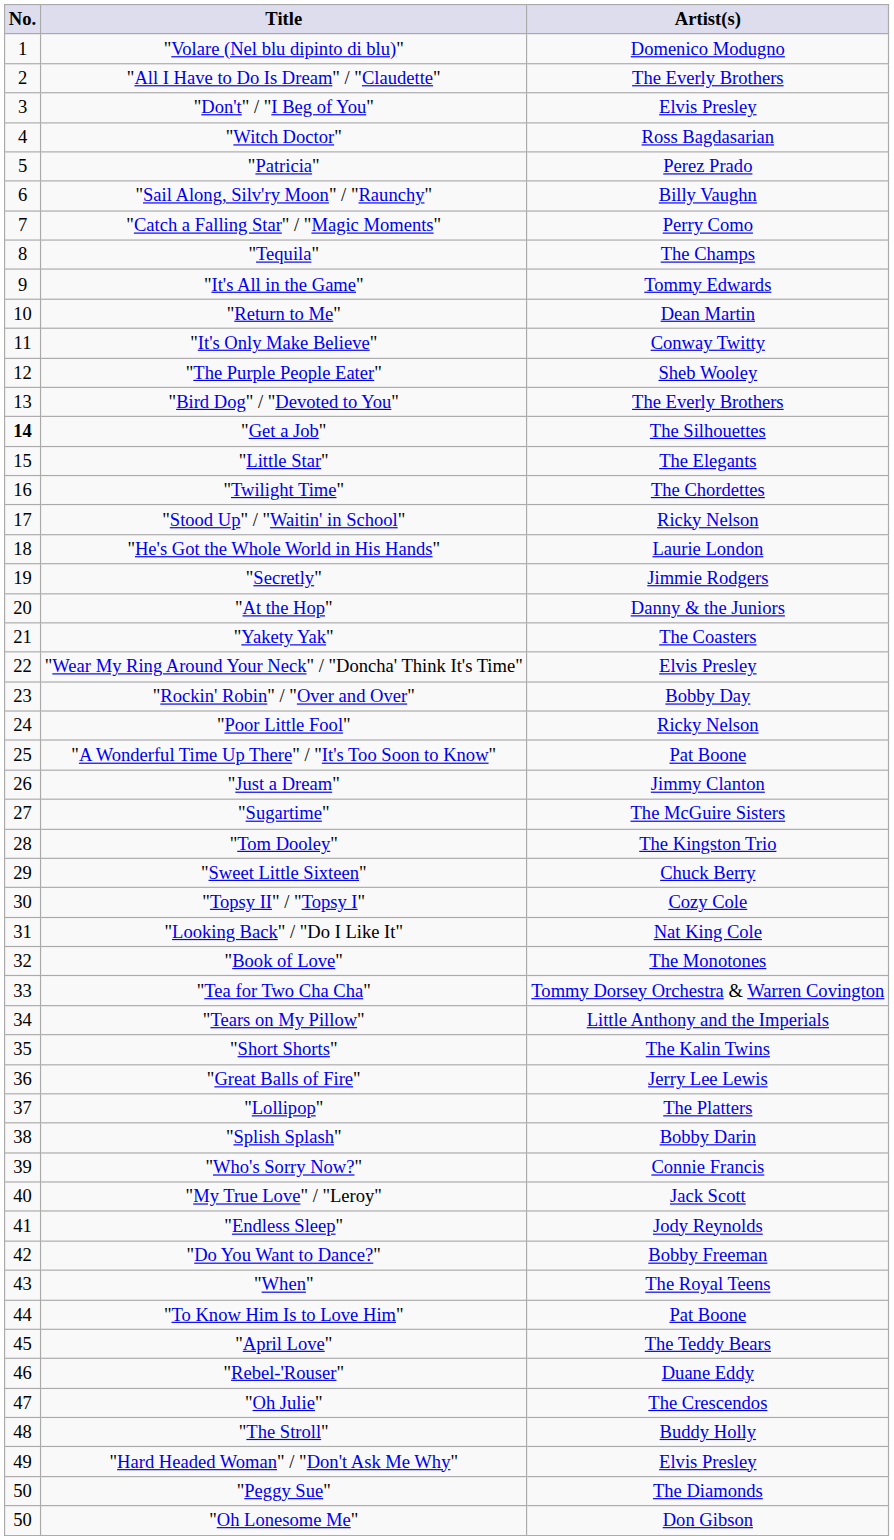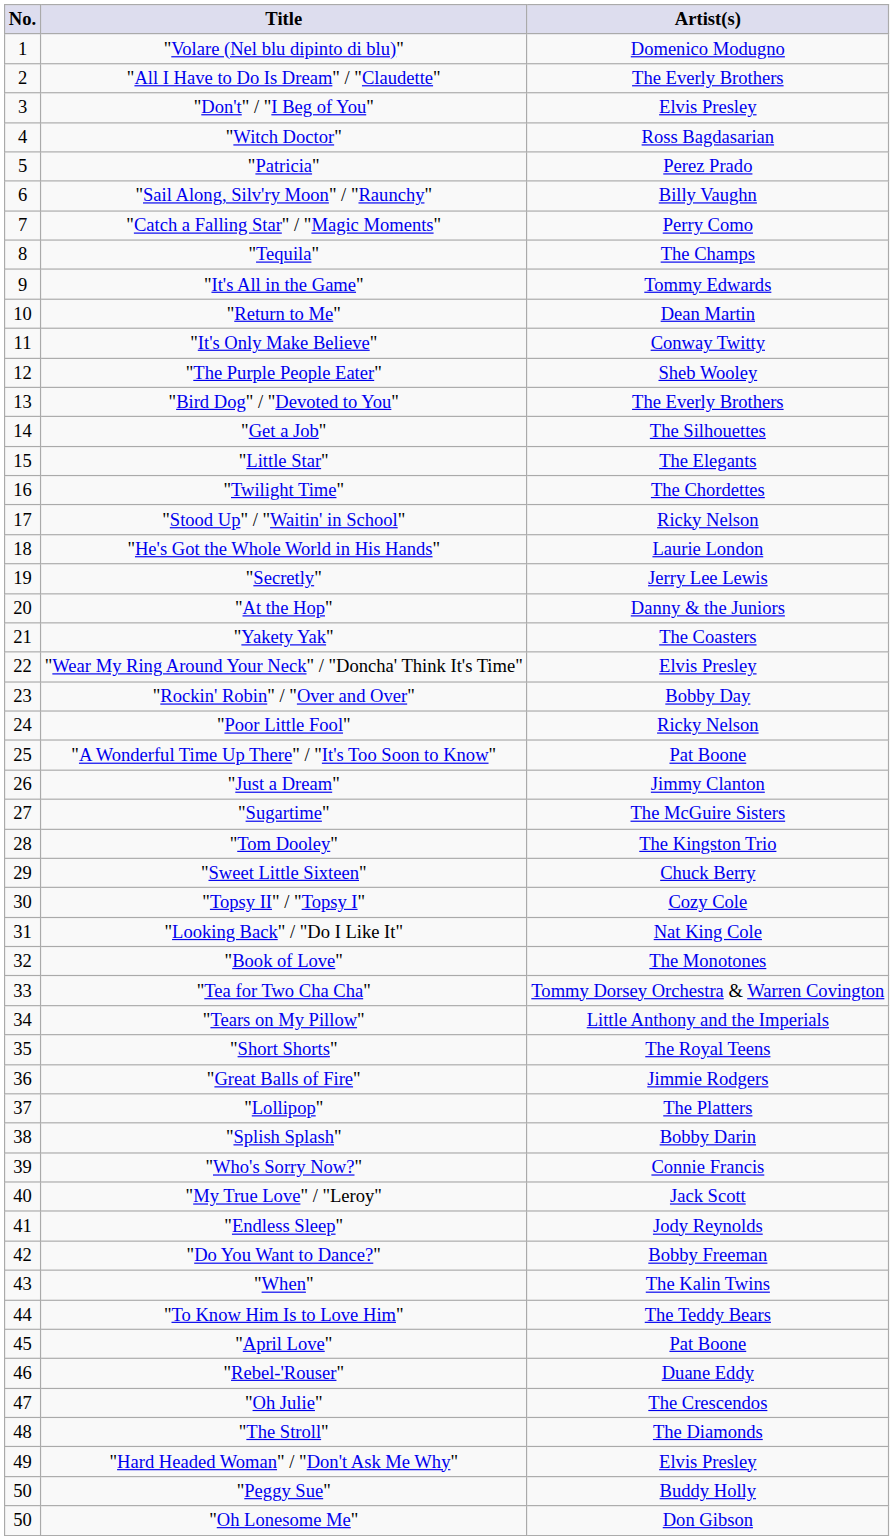(23, 431) bold -> (23, 431) normal
(708, 578) Jimmie Rodgers -> (708, 578) Jerry Lee Lewis
(708, 1049) The Kalin Twins -> (708, 1049) The Royal Teens
(708, 1078) Jerry Lee Lewis -> (708, 1078) Jimmie Rodgers
(708, 1284) The Royal Teens -> (708, 1284) The Kalin Twins
(708, 1314) Pat Boone -> (708, 1314) The Teddy Bears
(708, 1343) The Teddy Bears -> (708, 1343) Pat Boone
(708, 1432) Buddy Holly -> (708, 1432) The Diamonds
(708, 1490) The Diamonds -> (708, 1490) Buddy Holly
